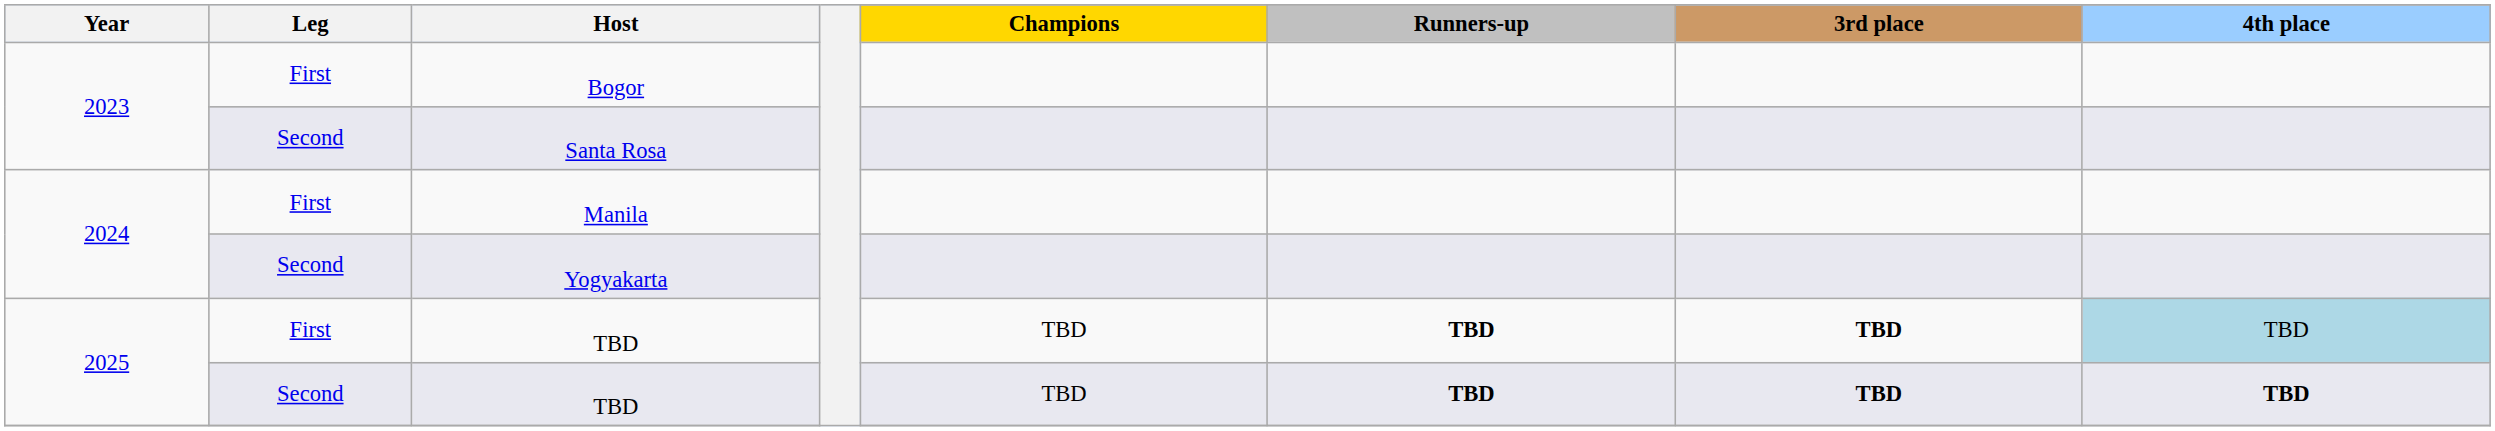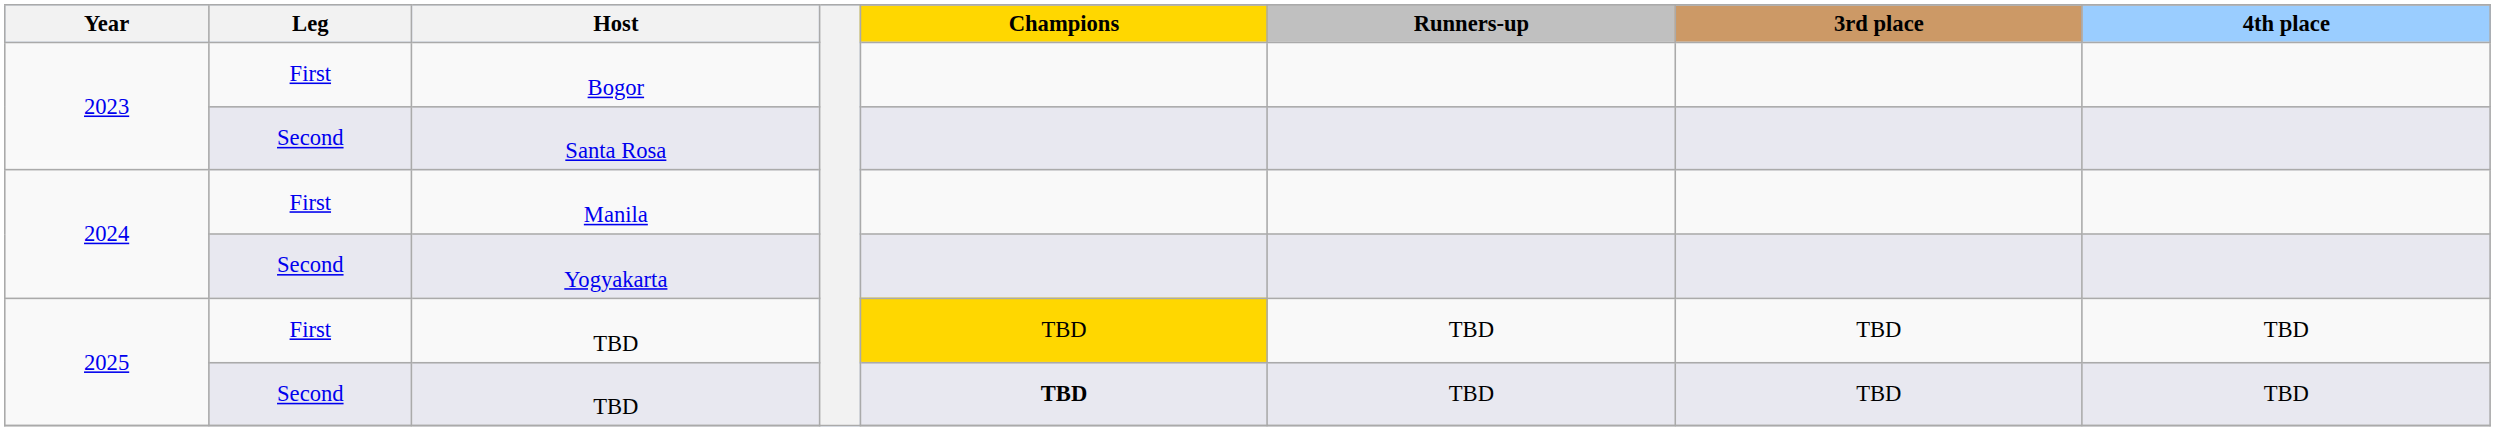(1064, 330) no background -> (1064, 330) gold background
(1471, 330) bold -> (1471, 330) normal
(1879, 330) bold -> (1879, 330) normal
(2286, 330) lightblue background -> (2286, 330) no background
(1064, 394) normal -> (1064, 394) bold
(1471, 394) bold -> (1471, 394) normal
(1879, 394) bold -> (1879, 394) normal
(2286, 394) bold -> (2286, 394) normal
